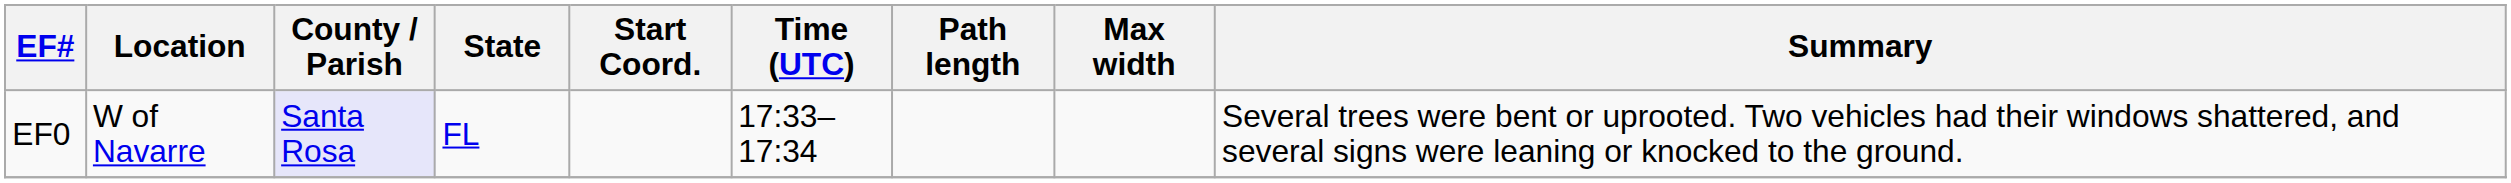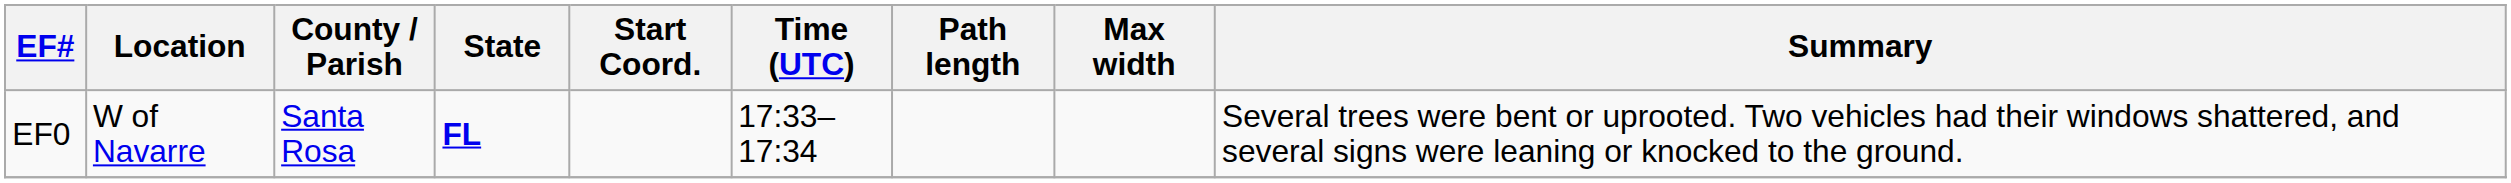(323, 133) lavender background -> (323, 133) no background
(461, 133) normal -> (462, 133) bold
